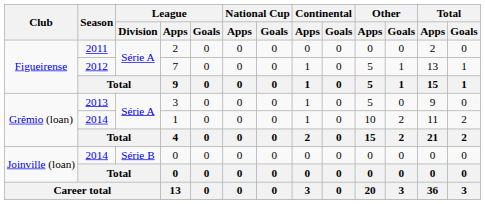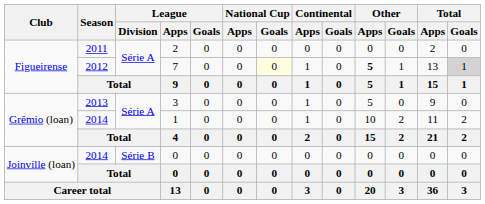(274, 66) no background -> (274, 66) lightyellow background
(370, 66) normal -> (370, 66) bold
(464, 66) no background -> (464, 66) lightgrey background
